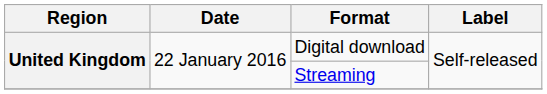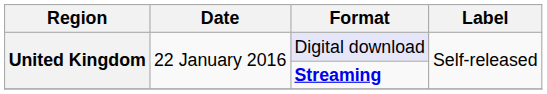(360, 46) no background -> (360, 46) lavender background
(335, 74) normal -> (338, 74) bold
